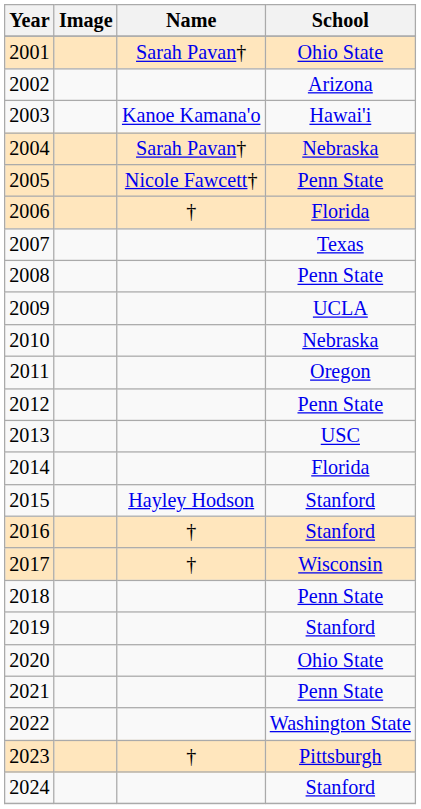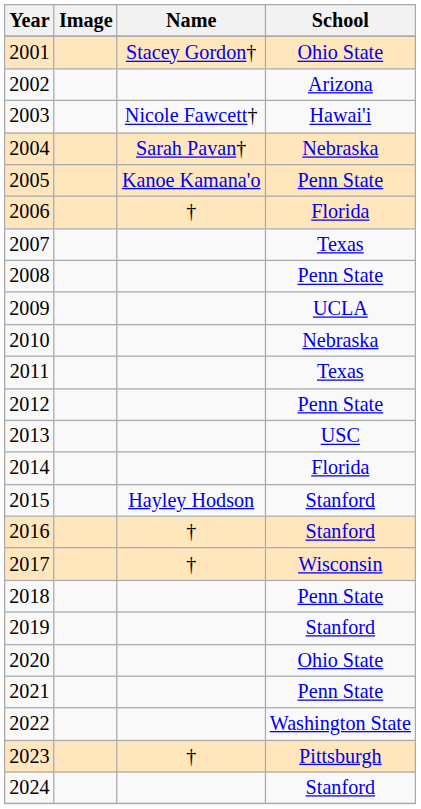(191, 52) Sarah Pavan† -> (191, 52) Stacey Gordon†
(191, 116) Kanoe Kamana'o -> (191, 116) Nicole Fawcett†
(191, 180) Nicole Fawcett† -> (191, 180) Kanoe Kamana'o
(340, 372) Oregon -> (340, 372) Texas
